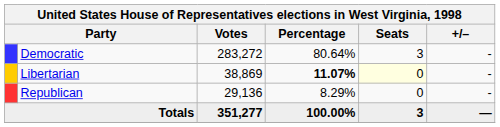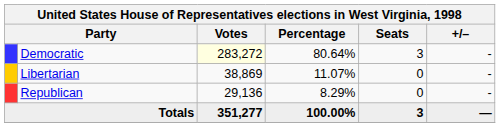(240, 54) no background -> (240, 54) lightyellow background
(335, 74) bold -> (335, 74) normal
(420, 74) lightyellow background -> (420, 74) no background
